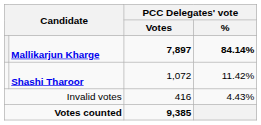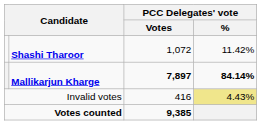rows swapped: (55, 55) <-> (47, 81)
(240, 97) no background -> (240, 97) khaki background
